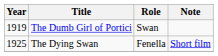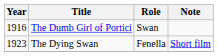(17, 28) 1919 -> (17, 28) 1916
(17, 43) 1925 -> (17, 43) 1923
